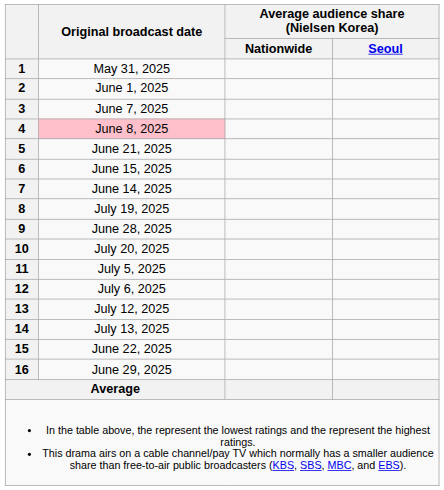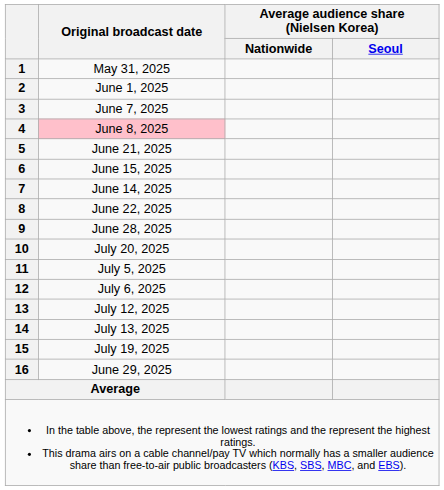(132, 209) July 19, 2025 -> (132, 209) June 22, 2025
(132, 349) June 22, 2025 -> (132, 349) July 19, 2025
